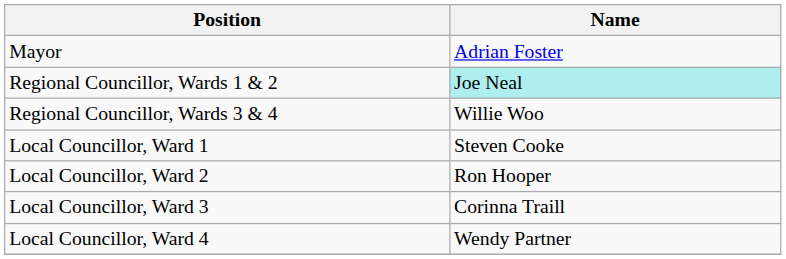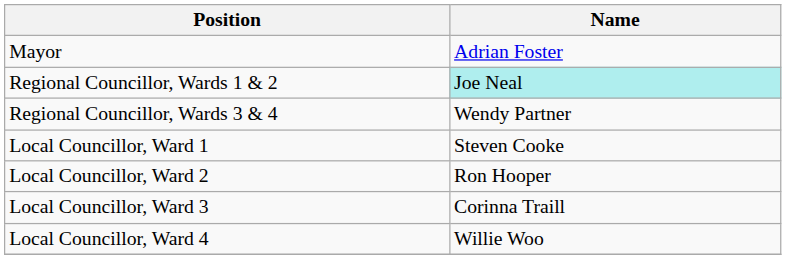(499, 113) Willie Woo -> (513, 113) Wendy Partner
(513, 238) Wendy Partner -> (499, 238) Willie Woo
